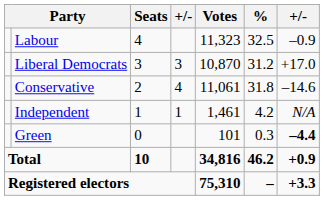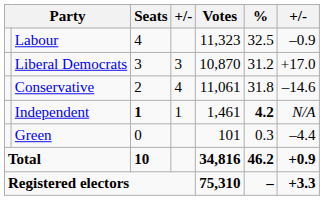(138, 111) normal -> (138, 111) bold
(264, 111) normal -> (264, 111) bold
(302, 135) bold -> (302, 135) normal
